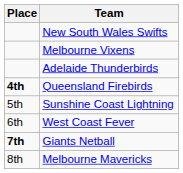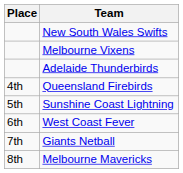(16, 86) bold -> (15, 86) normal
(16, 141) bold -> (15, 141) normal
